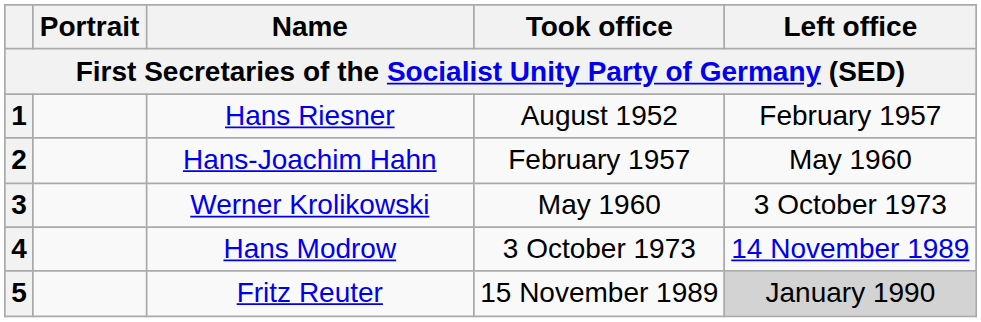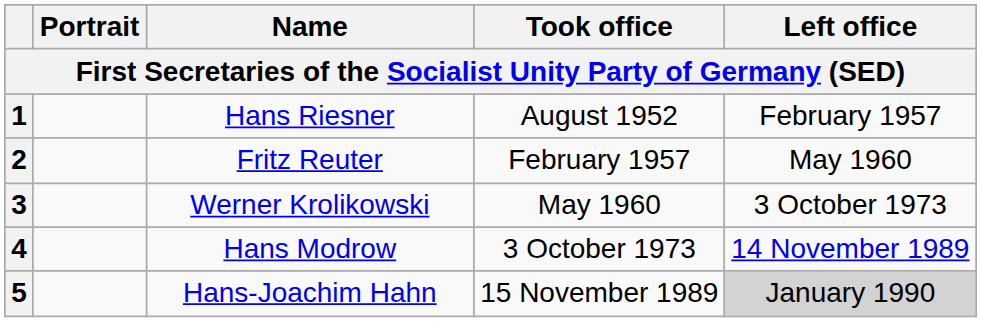(310, 159) Hans-Joachim Hahn -> (310, 159) Fritz Reuter
(310, 293) Fritz Reuter -> (310, 293) Hans-Joachim Hahn
